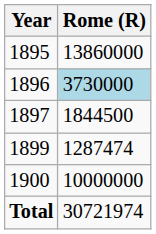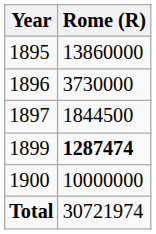(98, 84) lightblue background -> (98, 84) no background
(98, 148) normal -> (98, 148) bold
